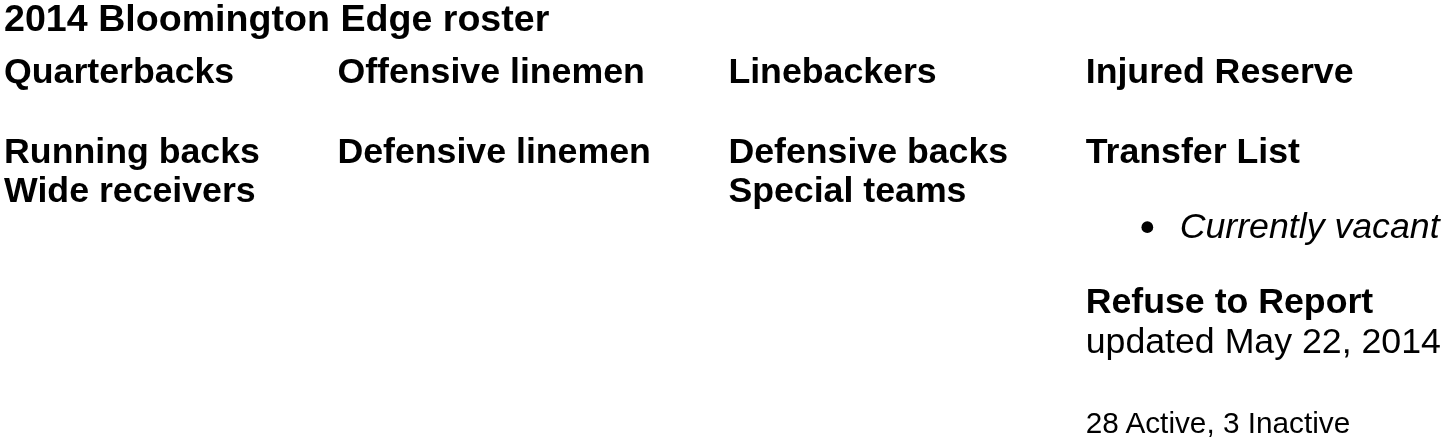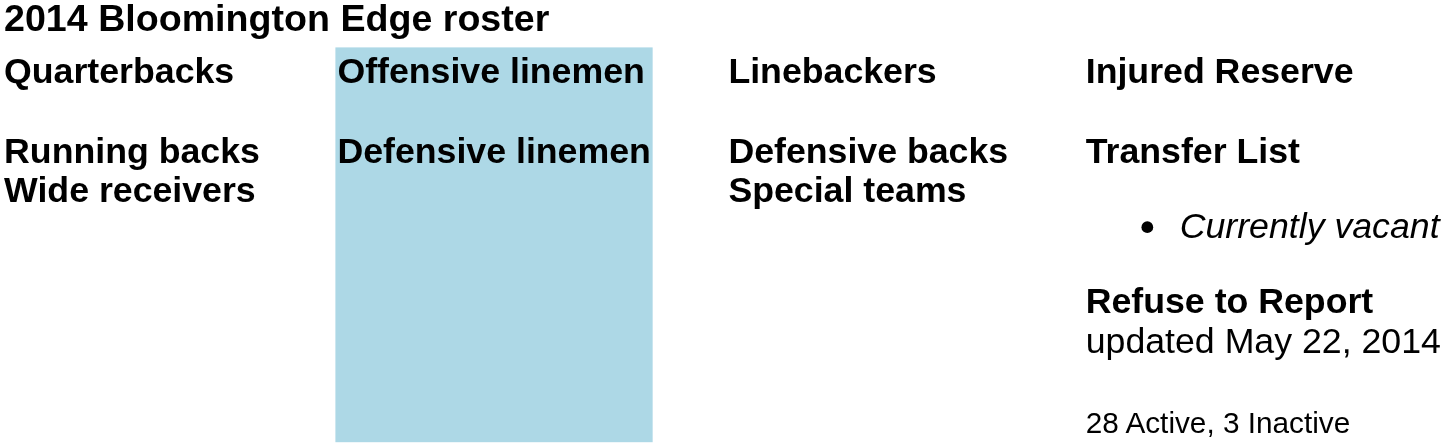(494, 110) no background -> (494, 110) lightblue background
